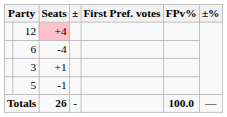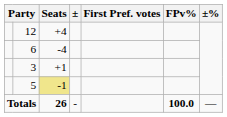(61, 31) pink background -> (61, 31) no background
(62, 85) no background -> (62, 85) khaki background
